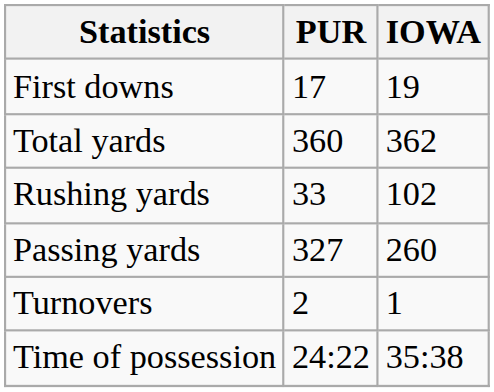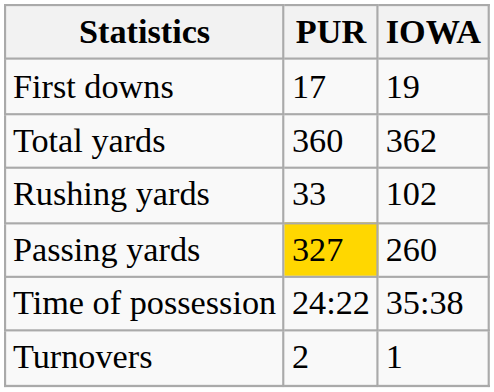(318, 248) no background -> (318, 248) gold background
rows swapped: (83, 303) <-> (145, 357)
